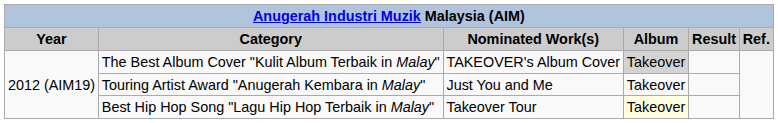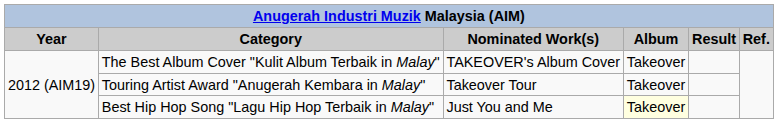(656, 62) lightgrey background -> (656, 62) no background
(500, 85) Just You and Me -> (492, 85) Takeover Tour
(492, 107) Takeover Tour -> (500, 107) Just You and Me
